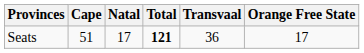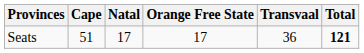columns swapped: (302, 15) <-> (161, 15)
